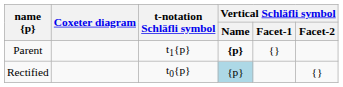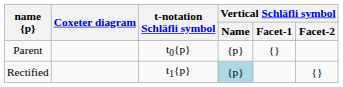(178, 51) t1{p} -> (178, 51) t0{p}
(235, 51) bold -> (235, 51) normal
(178, 72) t0{p} -> (178, 72) t1{p}
